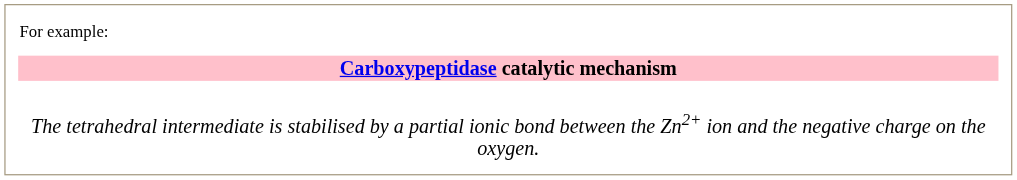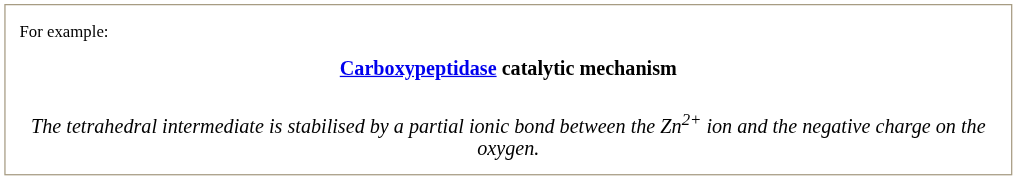(508, 68) pink background -> (508, 68) no background
